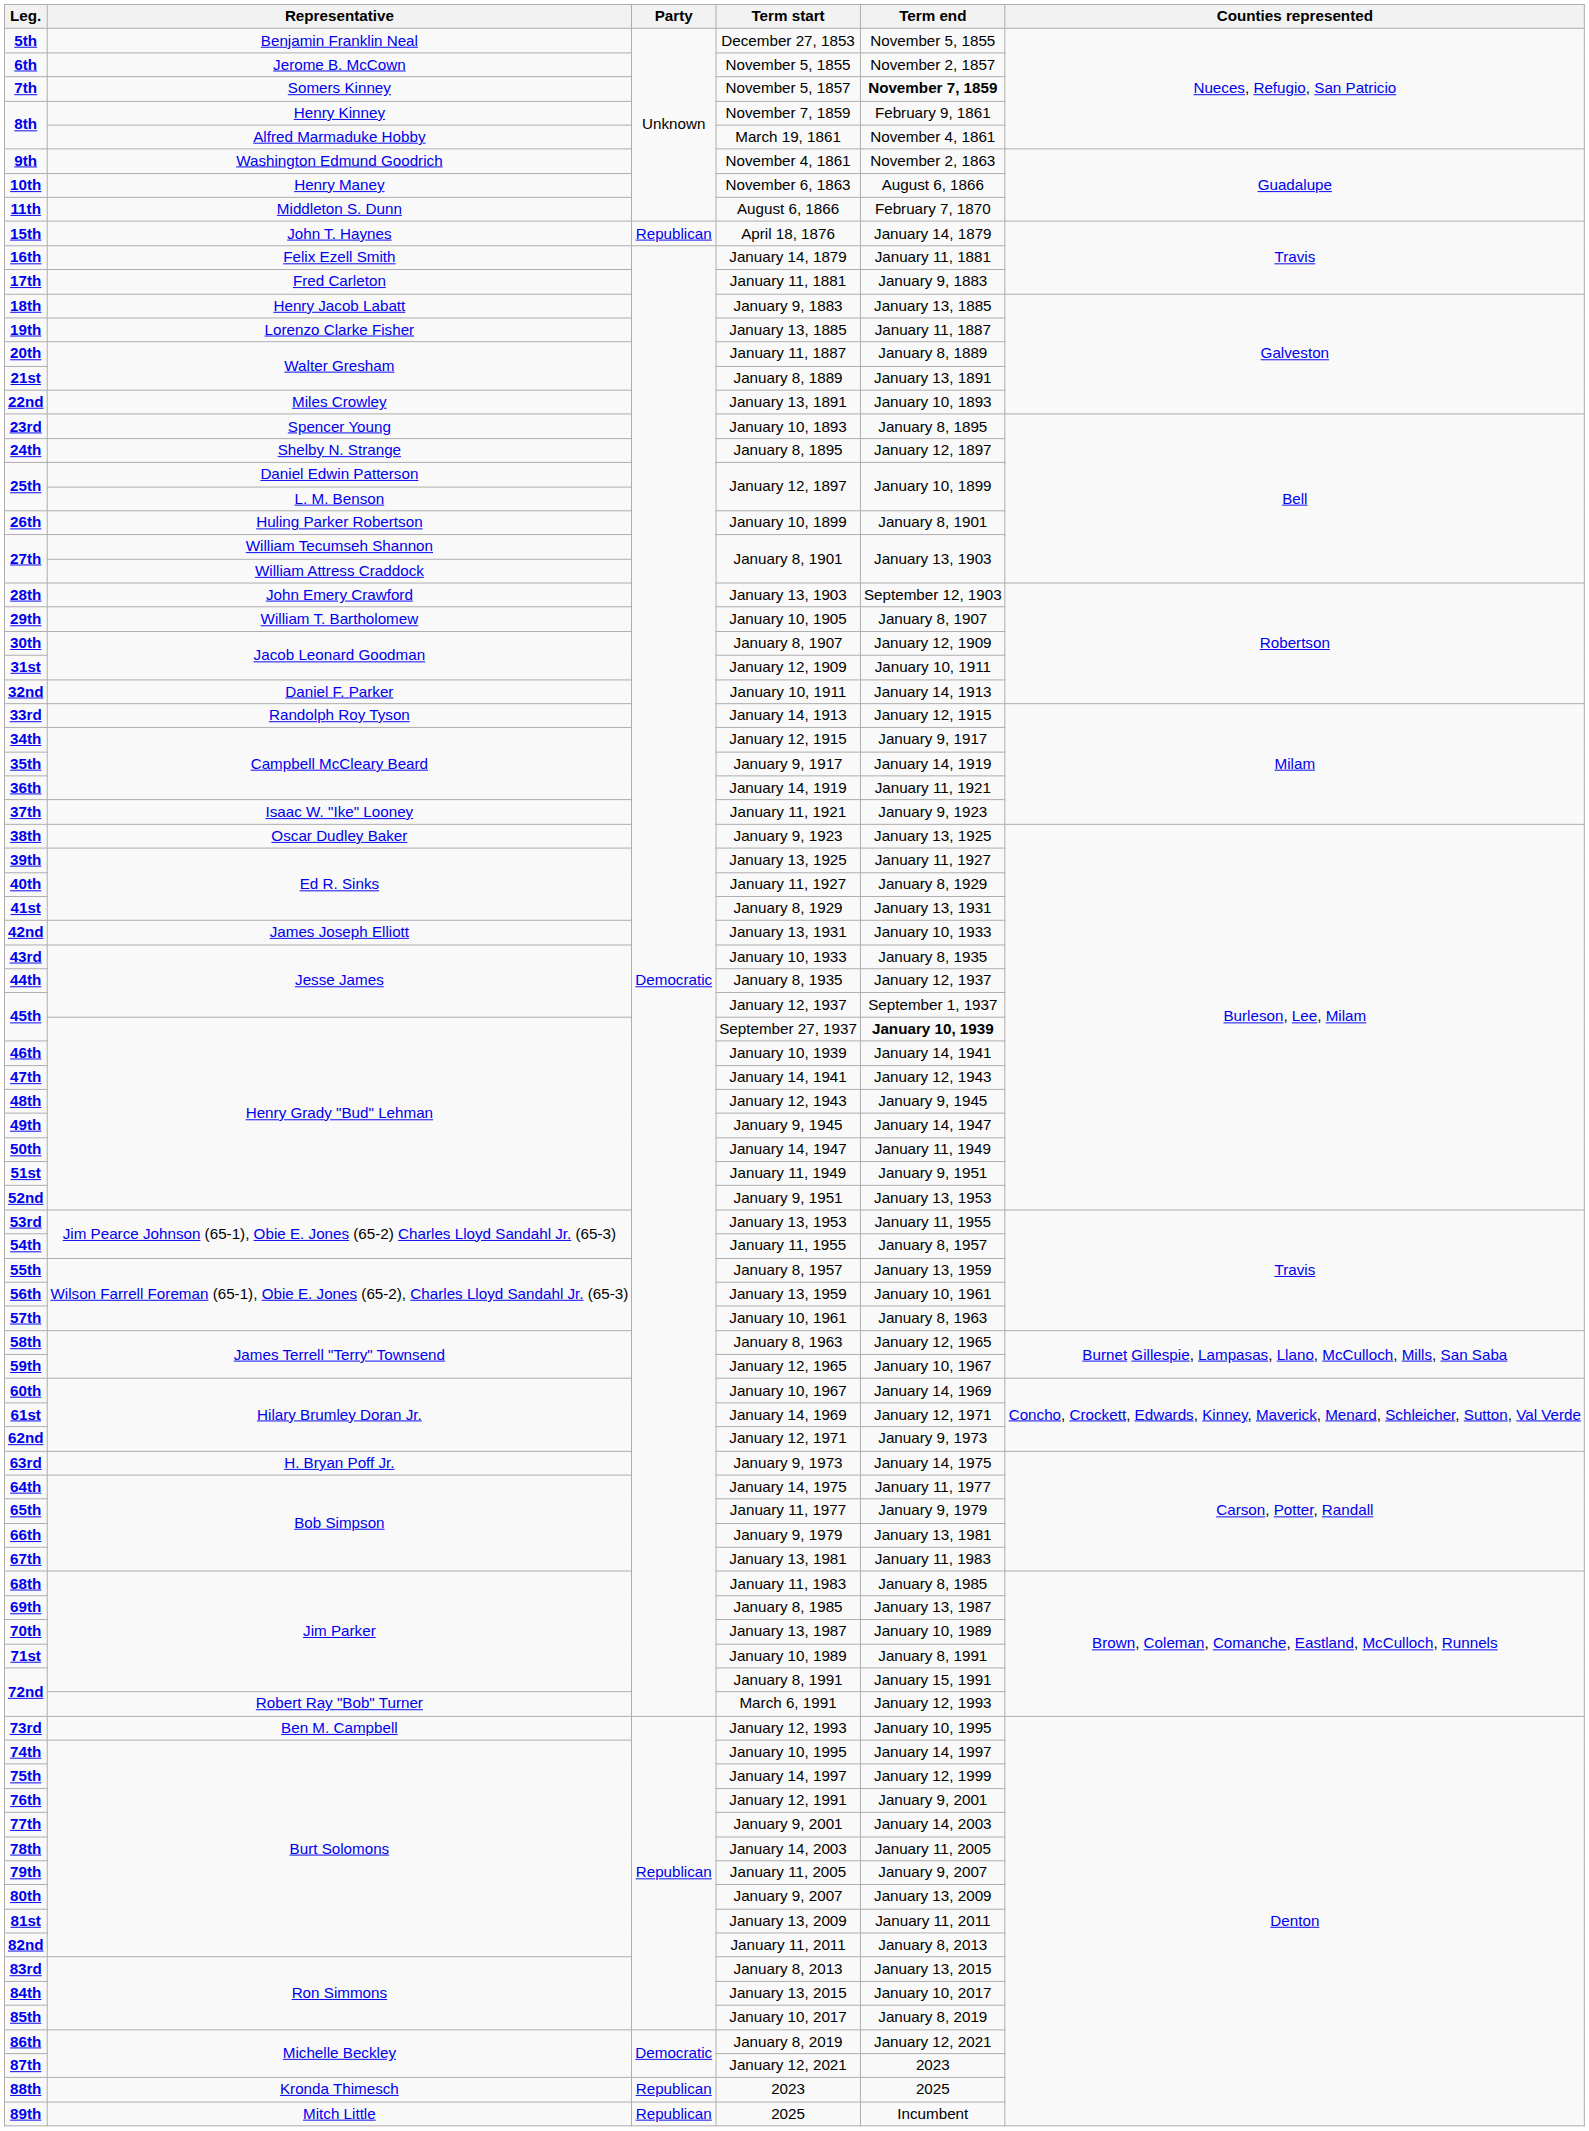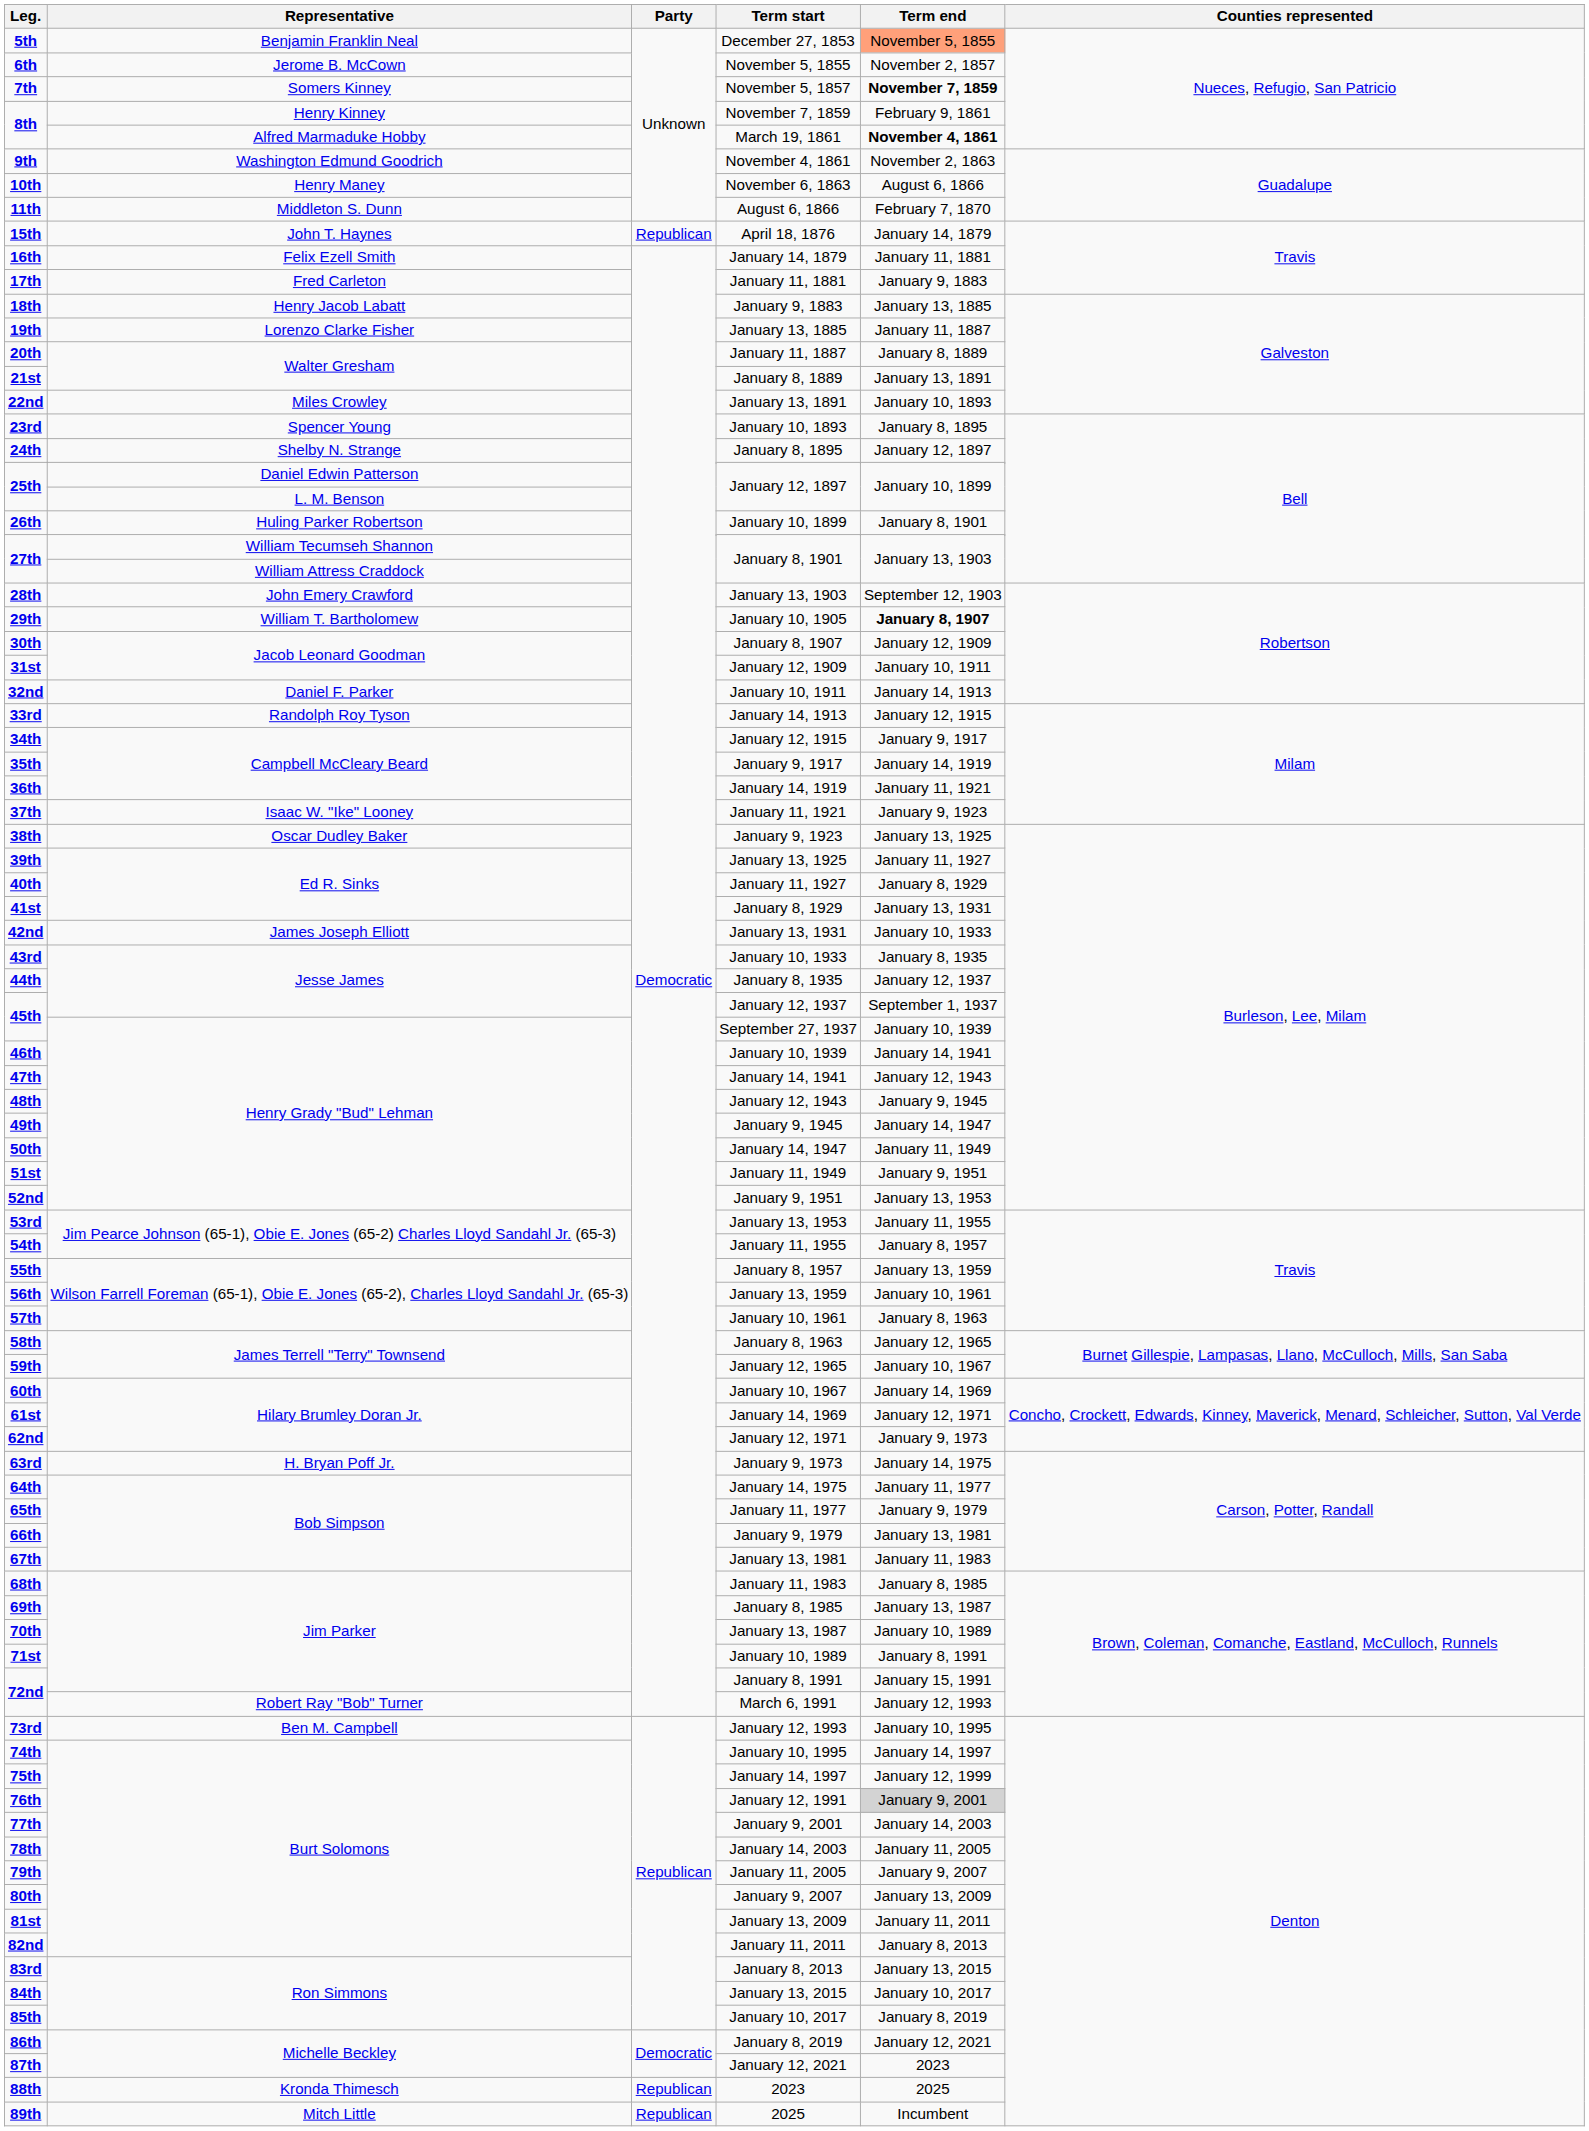(933, 40) no background -> (933, 40) lightsalmon background
(933, 137) normal -> (933, 137) bold
(933, 619) normal -> (933, 619) bold
(933, 1029) bold -> (933, 1029) normal
(933, 1800) no background -> (933, 1800) lightgrey background
